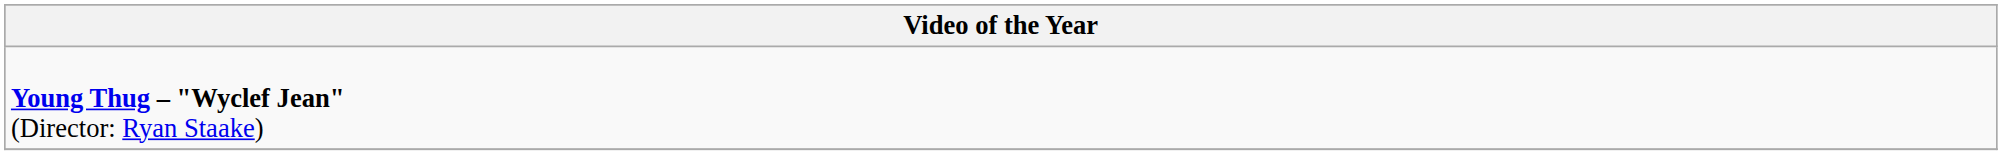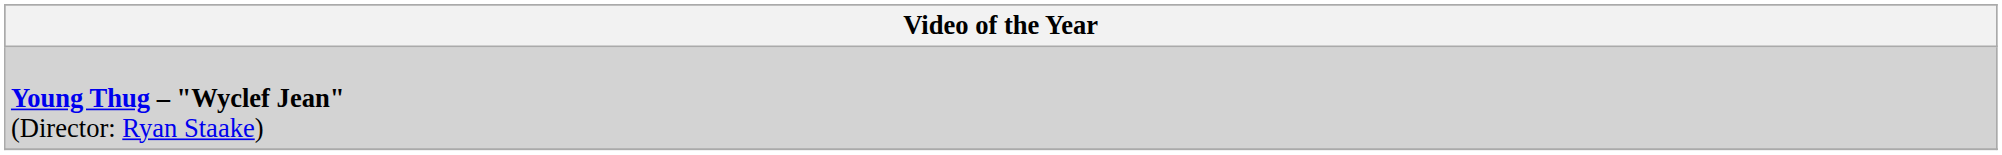(178, 112) no background -> (178, 112) lightgrey background
